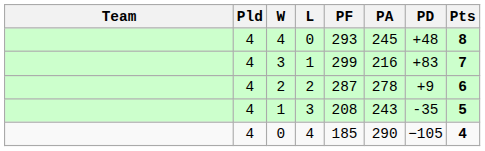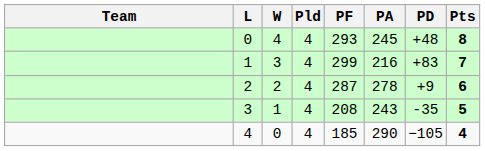columns swapped: (250, 16) <-> (310, 16)
